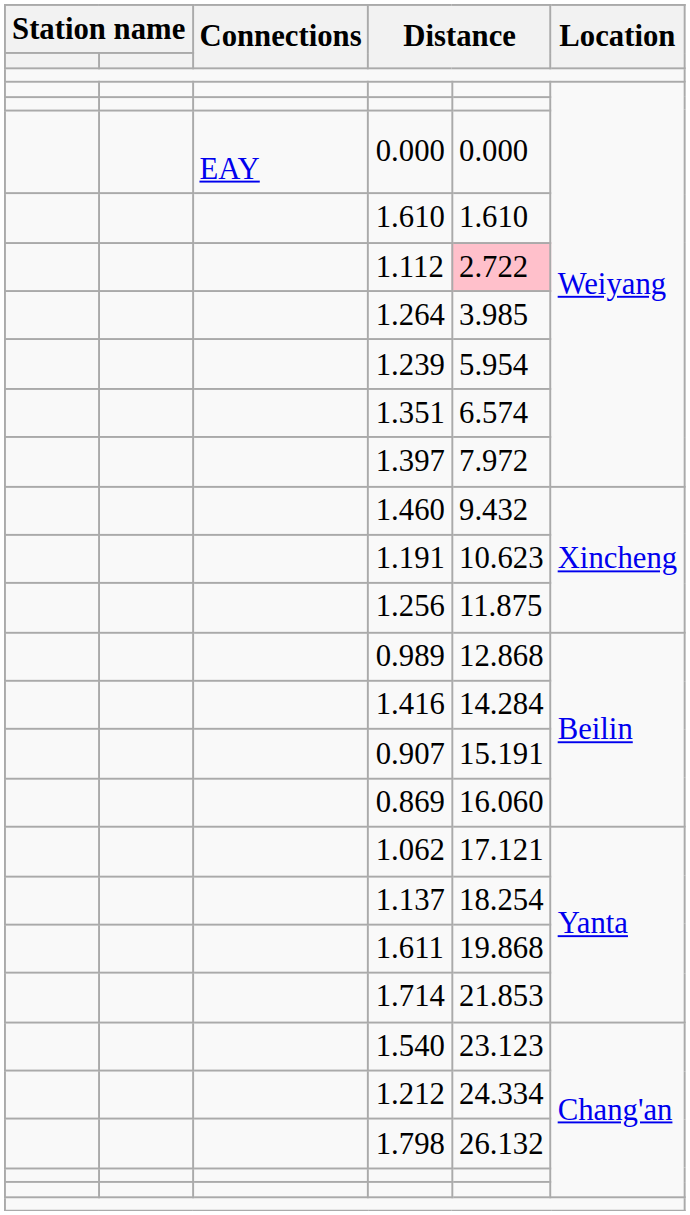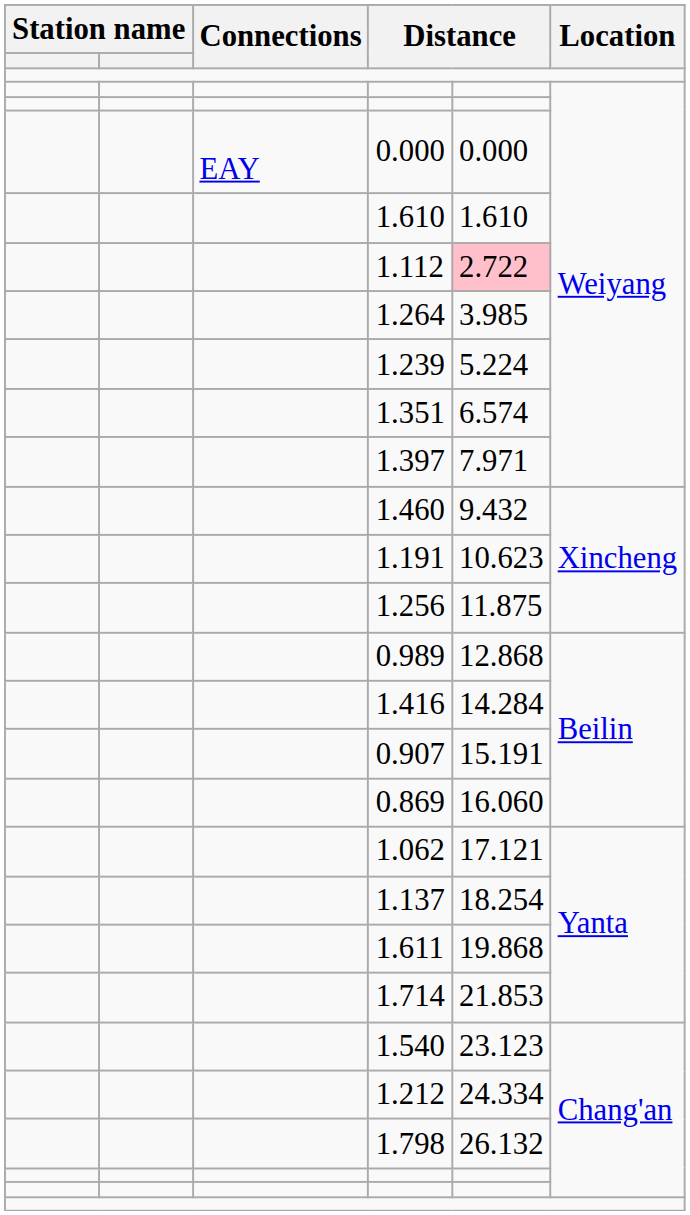(494, 363) 5.954 -> (494, 363) 5.224
(494, 461) 7.972 -> (494, 461) 7.971
